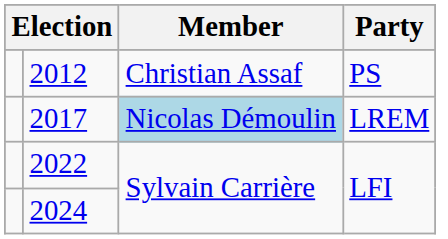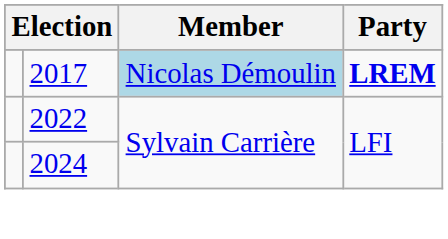- row: (58, 73)
(389, 118) normal -> (392, 73) bold
